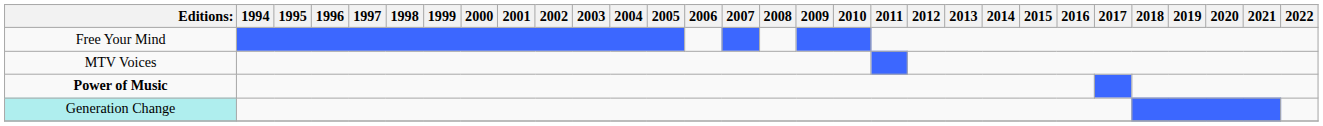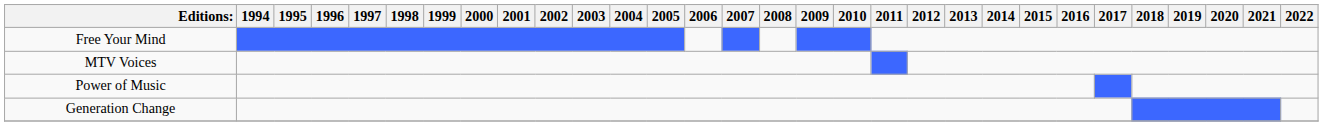(121, 86) bold -> (121, 86) normal
(121, 109) paleturquoise background -> (121, 109) no background
